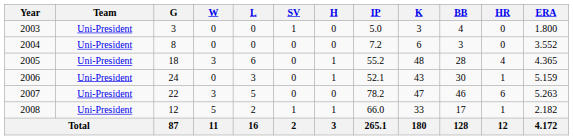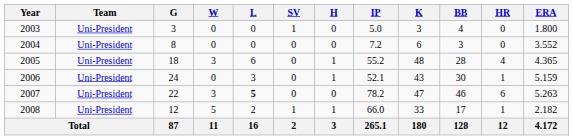(253, 94) normal -> (253, 94) bold
